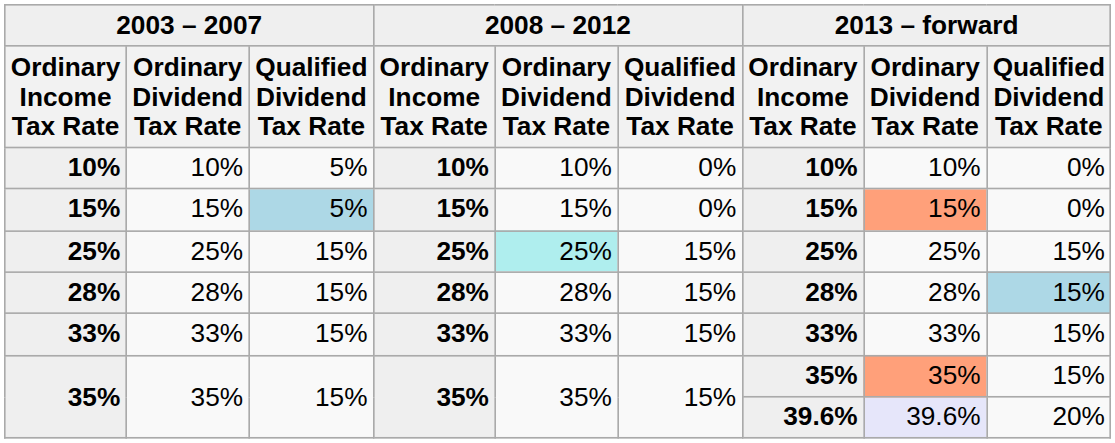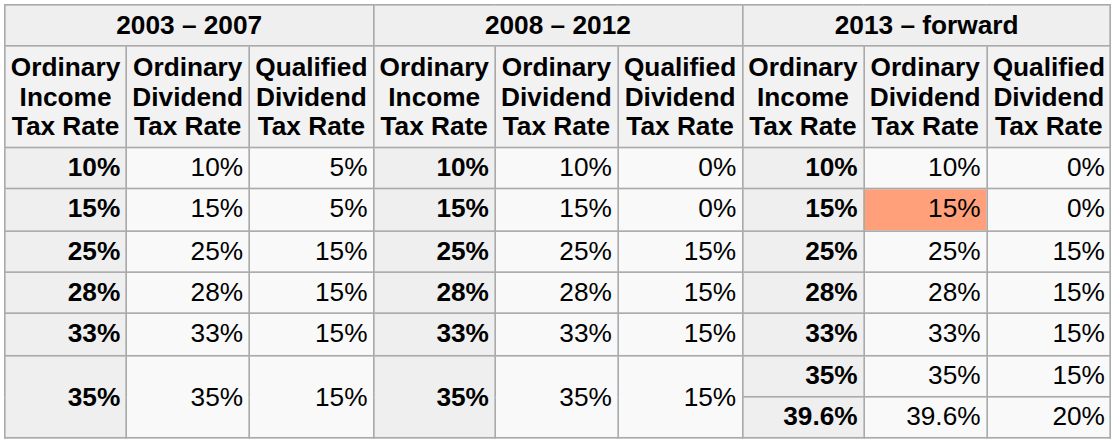(349, 209) lightblue background -> (349, 209) no background
(586, 250) paleturquoise background -> (586, 250) no background
(1079, 292) lightblue background -> (1079, 292) no background
(954, 375) lightsalmon background -> (954, 375) no background
(943, 417) lavender background -> (943, 417) no background
